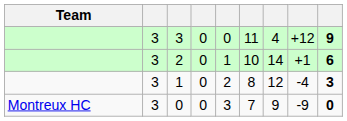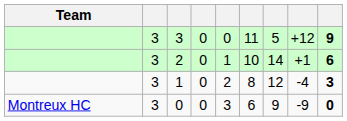(275, 37) 4 -> (275, 37) 5
(251, 104) 7 -> (251, 104) 6
